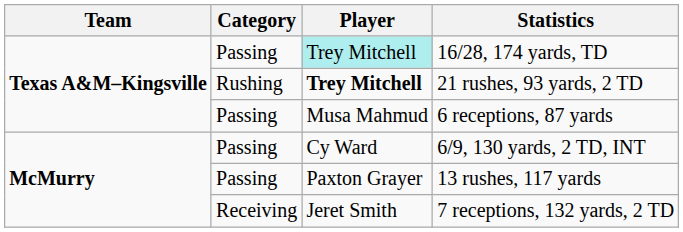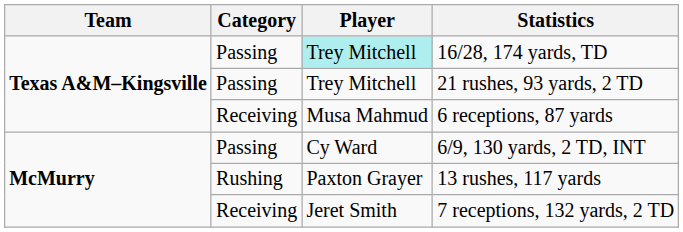(249, 83) Rushing -> (247, 83) Passing
(364, 83) bold -> (361, 83) normal
(247, 115) Passing -> (257, 115) Receiving
(247, 178) Passing -> (249, 178) Rushing
